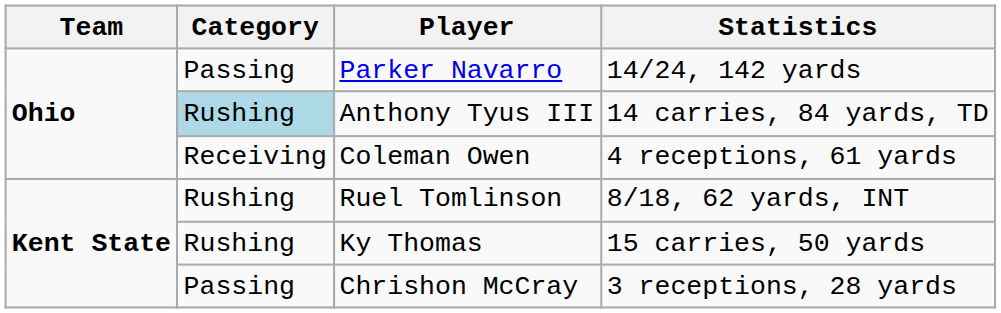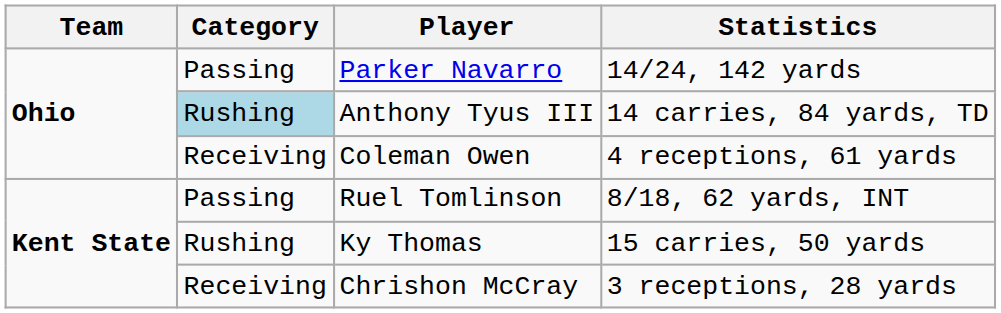(239, 200) Rushing -> (239, 200) Passing
(239, 286) Passing -> (255, 286) Receiving
